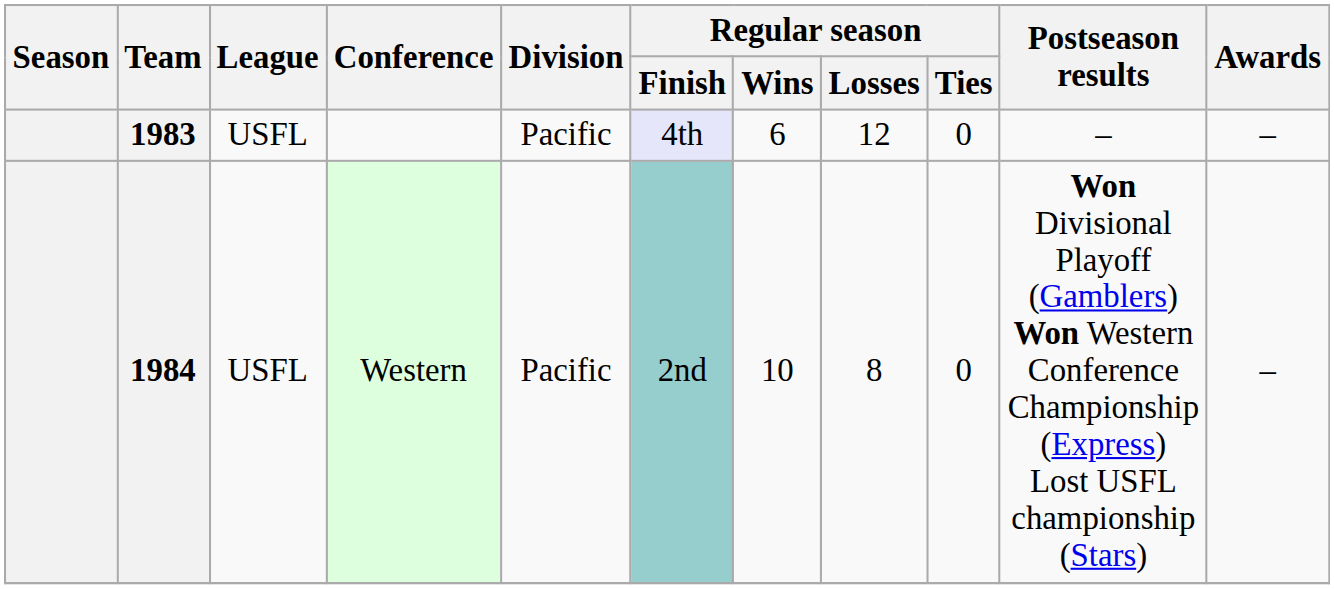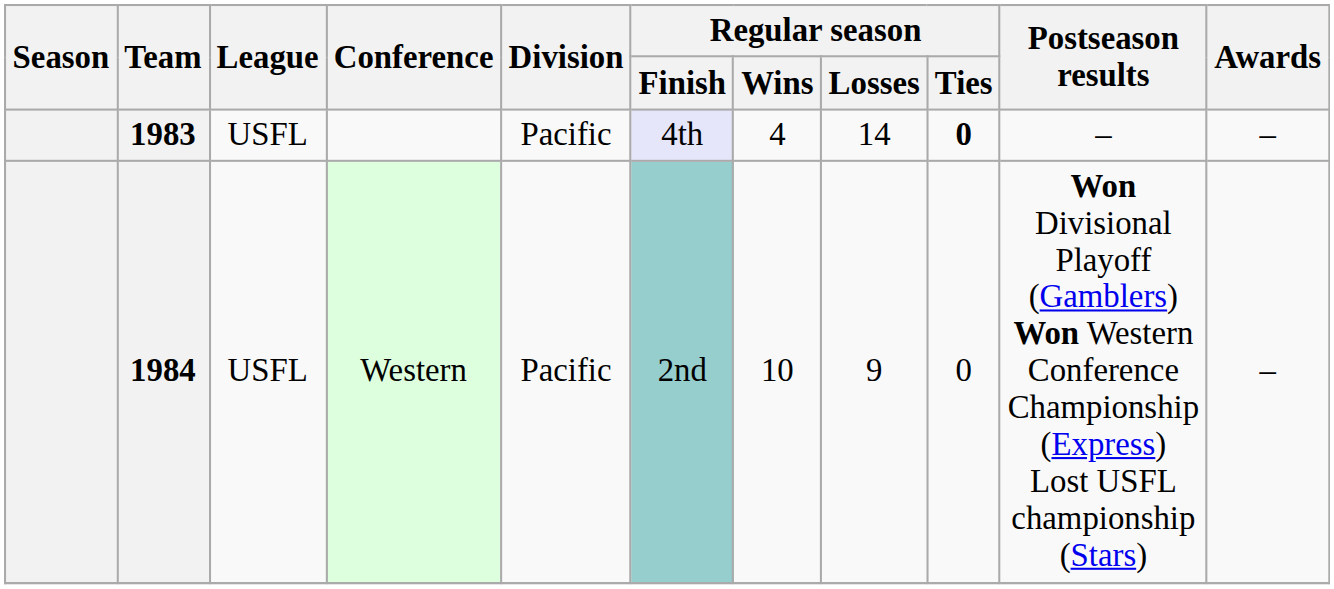(777, 134) 6 -> (777, 134) 4
(874, 134) 12 -> (874, 134) 14
(964, 134) normal -> (964, 134) bold
(874, 371) 8 -> (874, 371) 9
